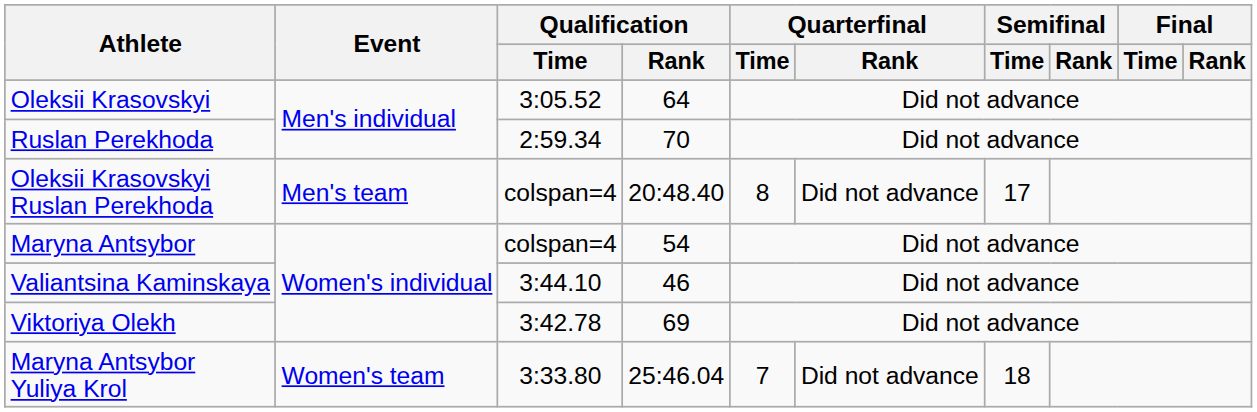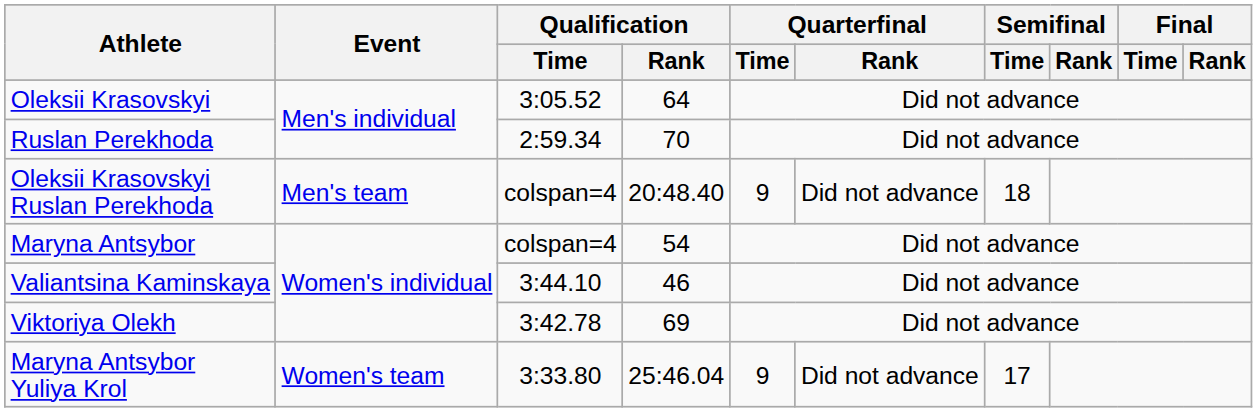(763, 192) 8 -> (763, 192) 9
(1017, 192) 17 -> (1017, 192) 18
(763, 375) 7 -> (763, 375) 9
(1017, 375) 18 -> (1017, 375) 17
